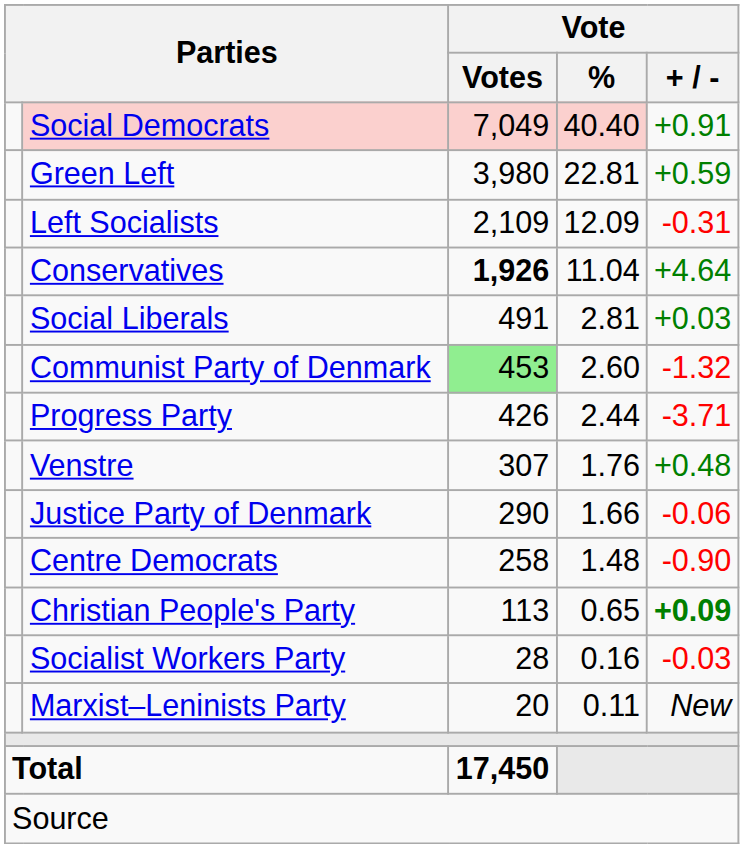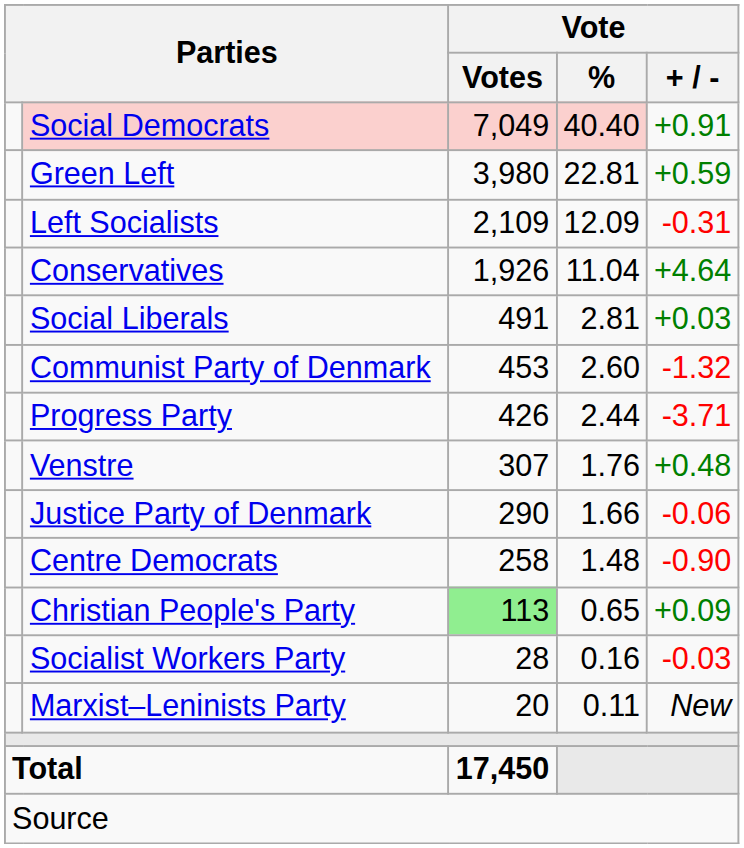(511, 271) bold -> (511, 271) normal
(524, 367) lightgreen background -> (524, 367) no background
(525, 610) no background -> (525, 610) lightgreen background
(693, 610) bold -> (693, 610) normal
